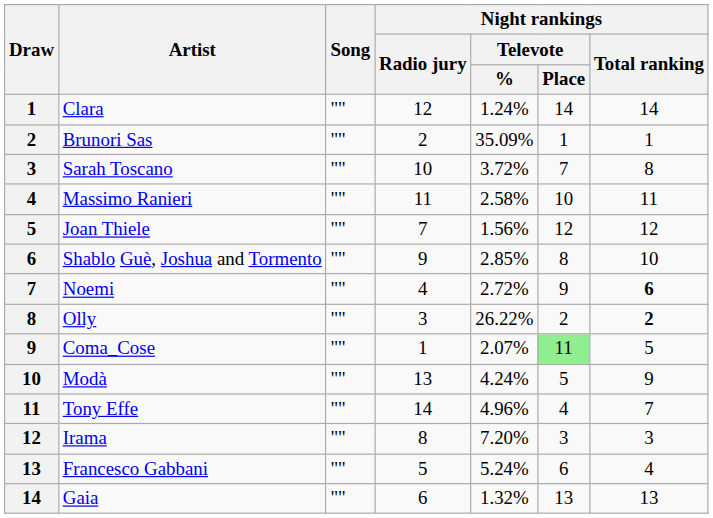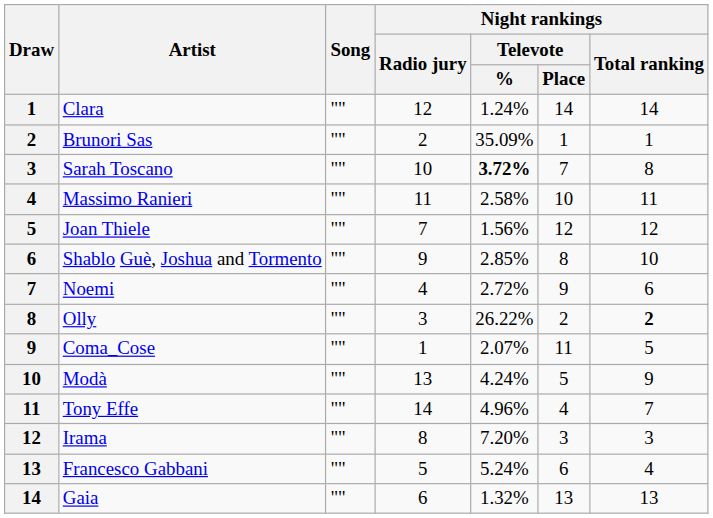(504, 169) normal -> (504, 169) bold
(649, 288) bold -> (649, 288) normal
(564, 348) lightgreen background -> (564, 348) no background
